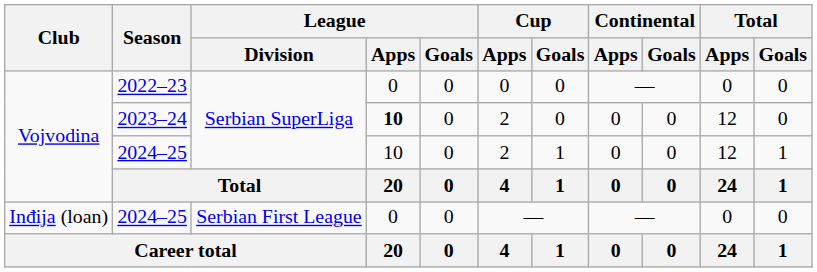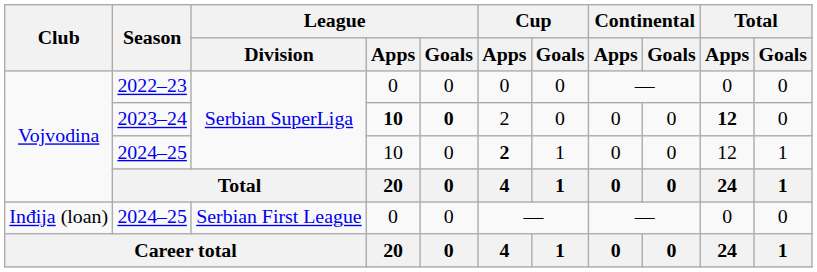(449, 119) normal -> (449, 119) bold
(727, 119) normal -> (727, 119) bold
(504, 152) normal -> (504, 152) bold
